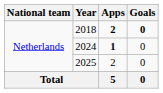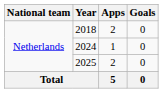(113, 29) bold -> (113, 29) normal
(143, 29) bold -> (143, 29) normal
(113, 46) bold -> (113, 46) normal
